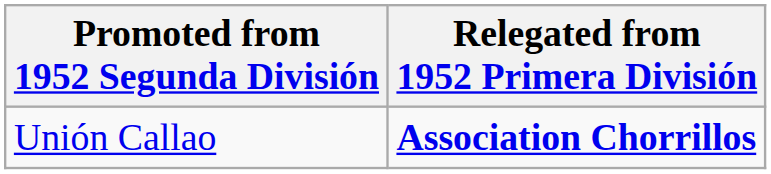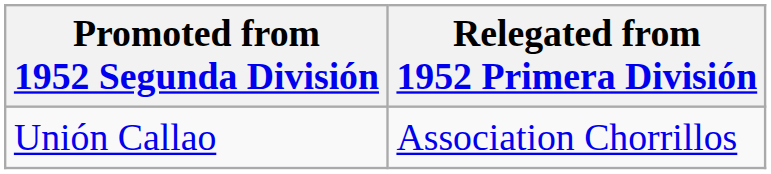(576, 136) bold -> (567, 136) normal
